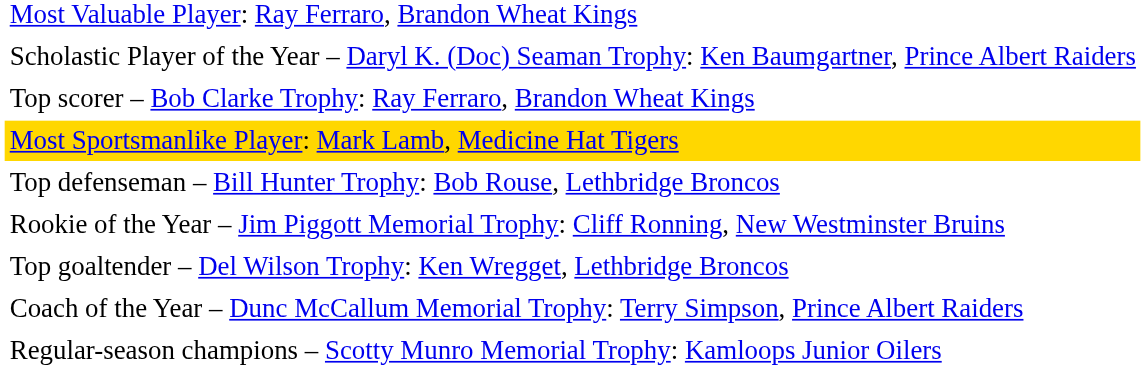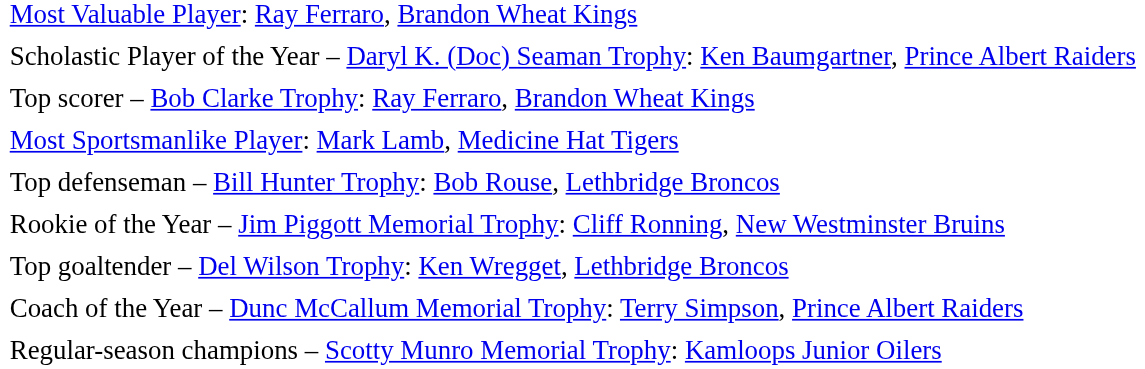(344, 140) gold background -> (344, 140) no background
